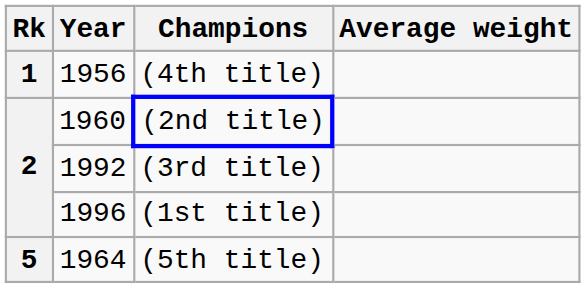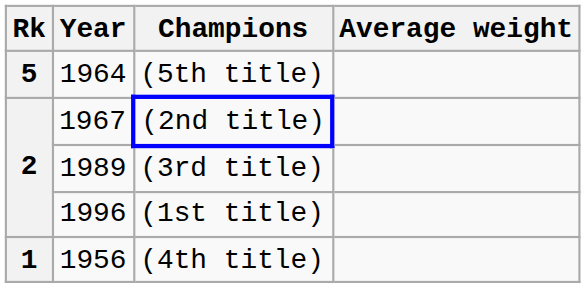rows swapped: (232, 74) <-> (232, 260)
(93, 121) 1960 -> (93, 121) 1967
(93, 168) 1992 -> (93, 168) 1989
